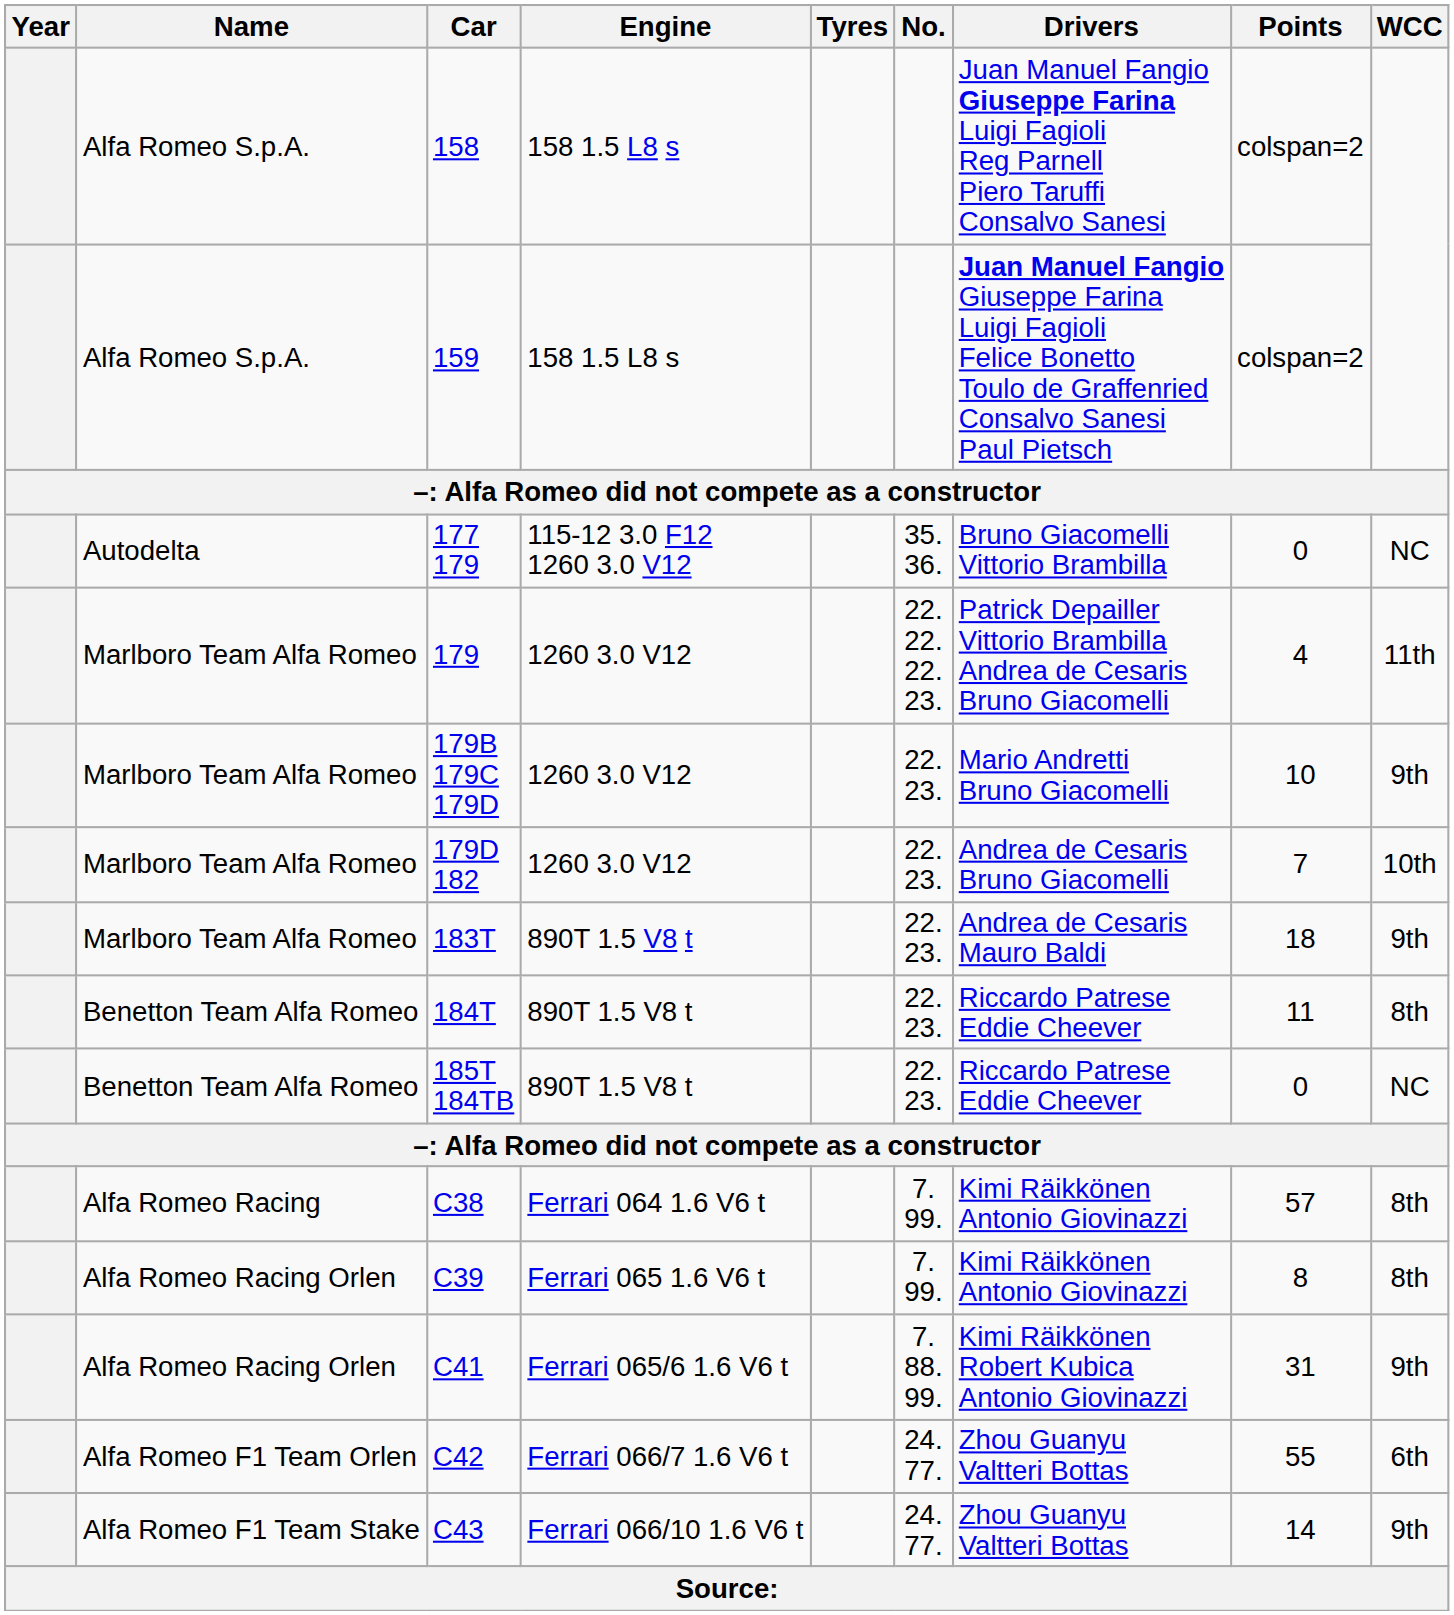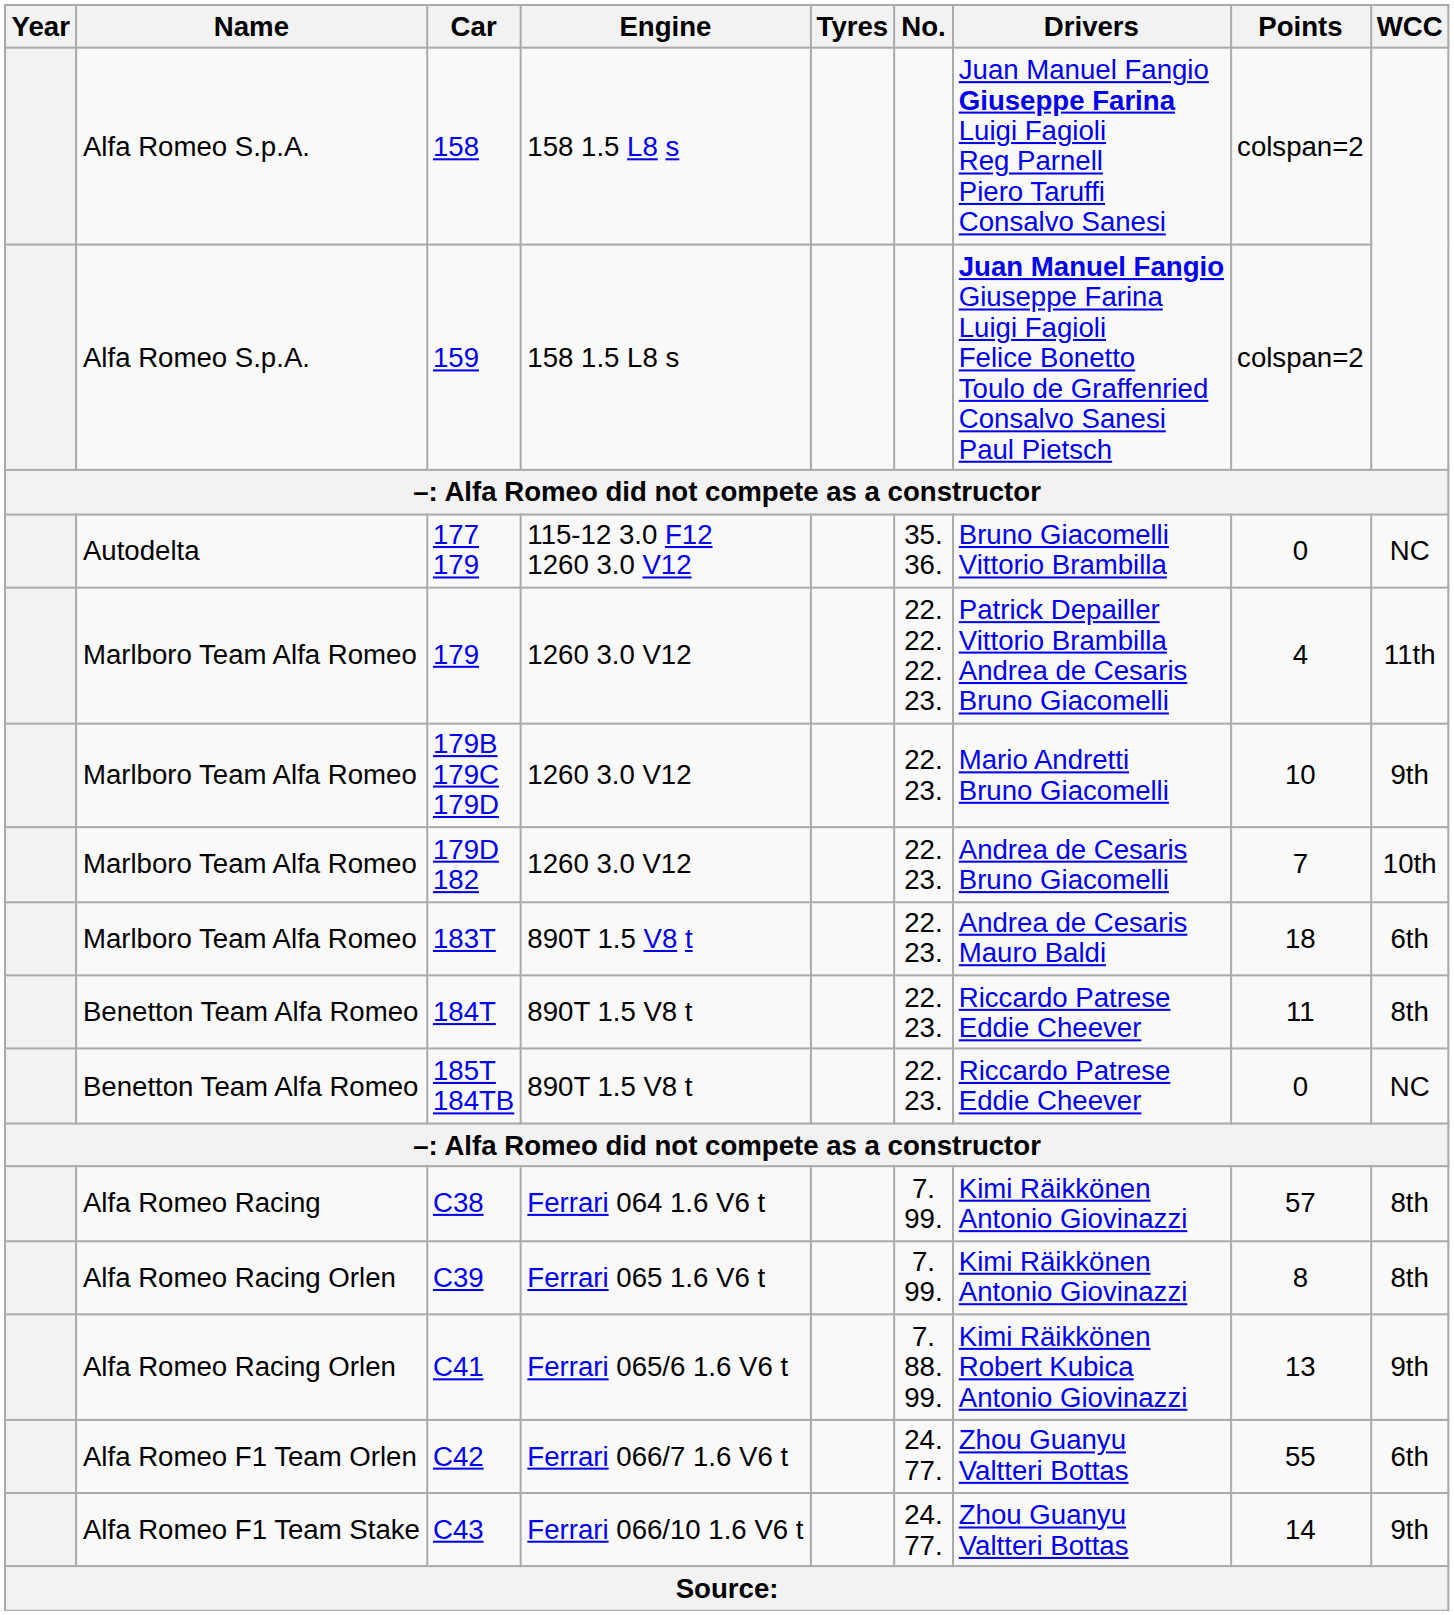(1410, 938) 9th -> (1410, 938) 6th
(1300, 1366) 31 -> (1300, 1366) 13
